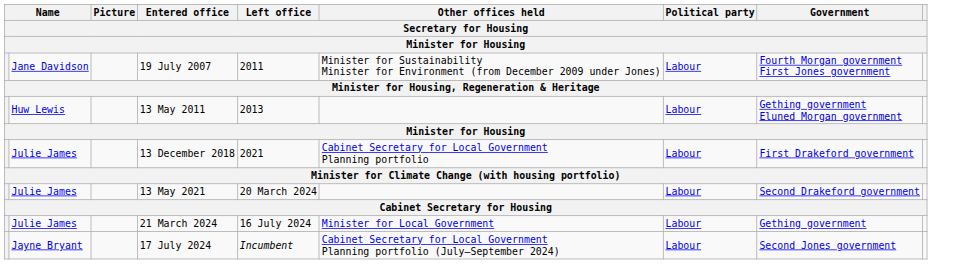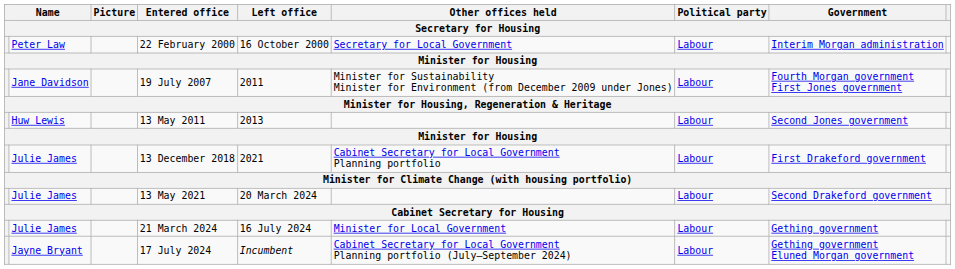+ row: (187, 45)
(831, 110) Gething government Eluned Morgan government -> (840, 120) Second Jones government
(828, 246) Second Jones government -> (843, 250) Gething government Eluned Morgan government
